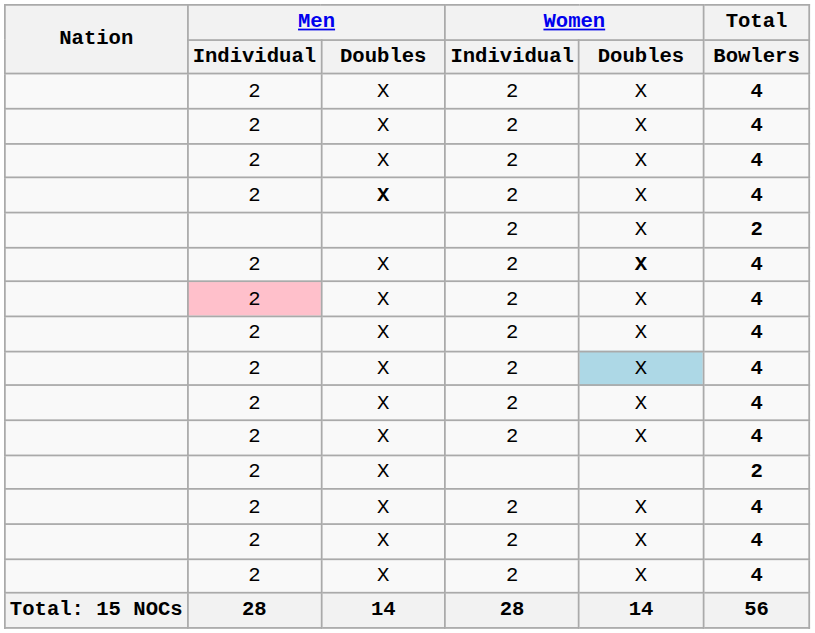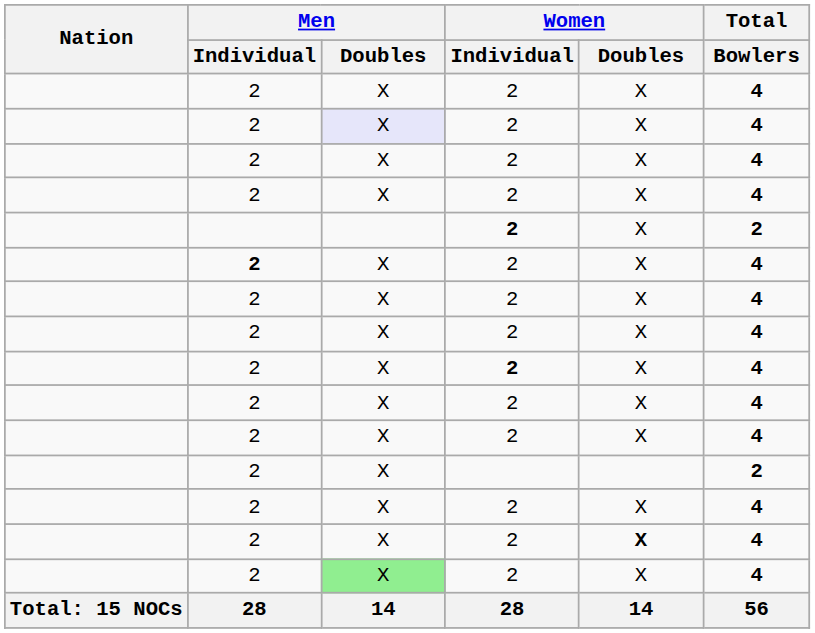(383, 126) no background -> (383, 126) lavender background
(383, 195) bold -> (383, 195) normal
(512, 229) normal -> (512, 229) bold
(254, 264) normal -> (254, 264) bold
(641, 264) bold -> (641, 264) normal
(254, 299) pink background -> (254, 299) no background
(512, 368) normal -> (512, 368) bold
(641, 368) lightblue background -> (641, 368) no background
(641, 541) normal -> (641, 541) bold
(383, 575) no background -> (383, 575) lightgreen background
